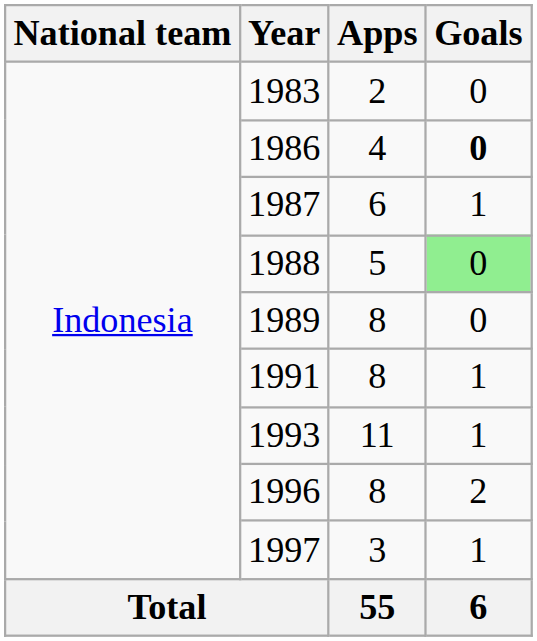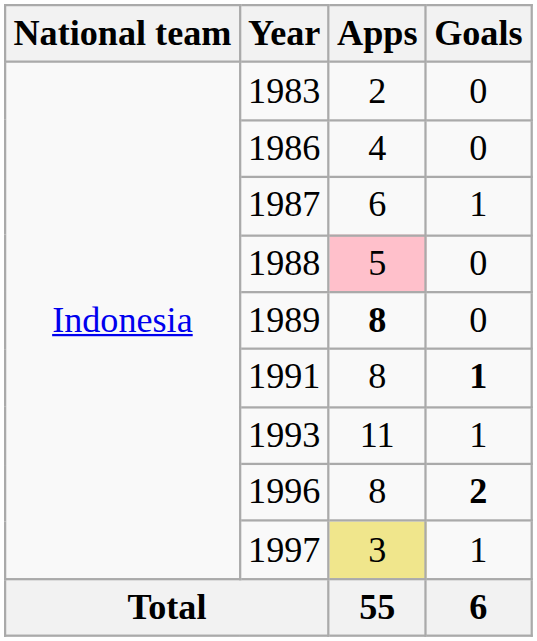(478, 147) bold -> (478, 147) normal
(377, 262) no background -> (377, 262) pink background
(478, 262) lightgreen background -> (478, 262) no background
(377, 319) normal -> (377, 319) bold
(478, 377) normal -> (478, 377) bold
(478, 491) normal -> (478, 491) bold
(377, 549) no background -> (377, 549) khaki background
